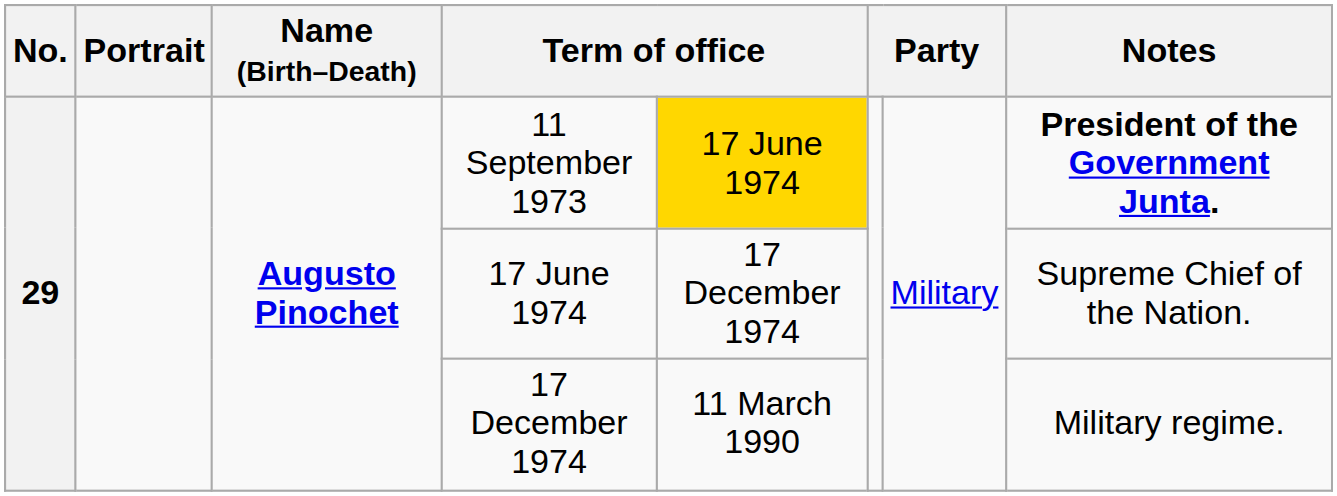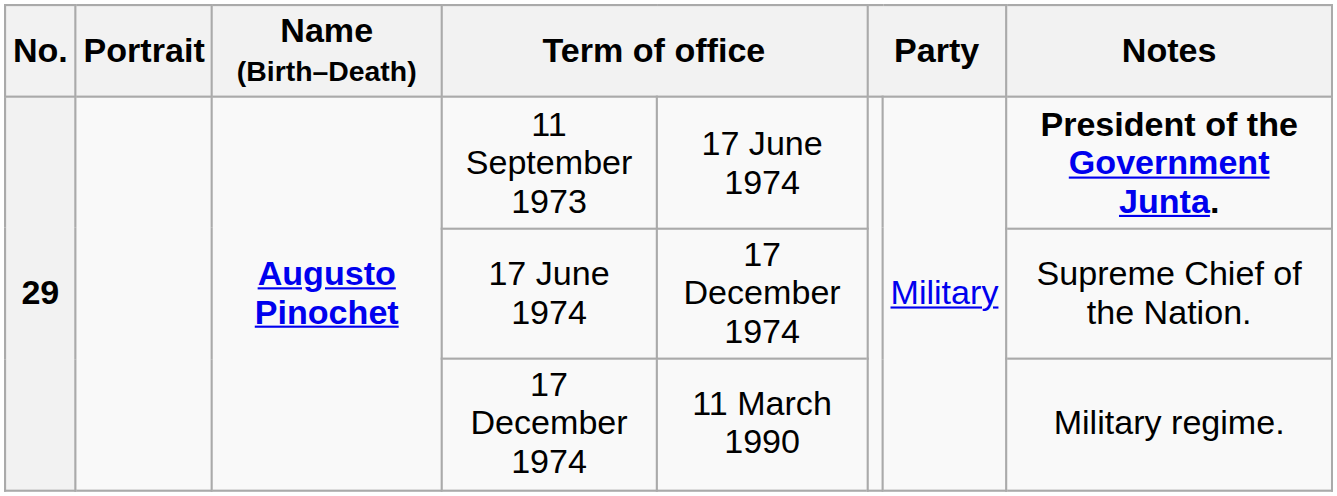(762, 162) gold background -> (762, 162) no background
